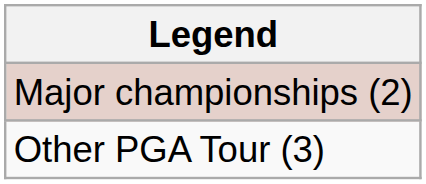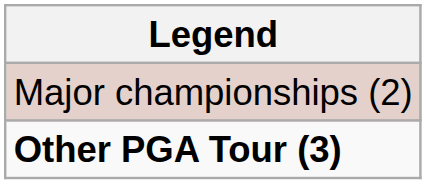(169, 150) normal -> (178, 150) bold
